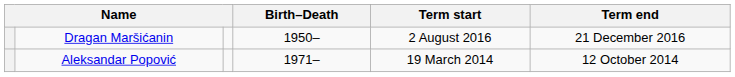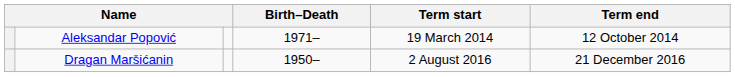rows swapped: (119, 60) <-> (119, 37)
